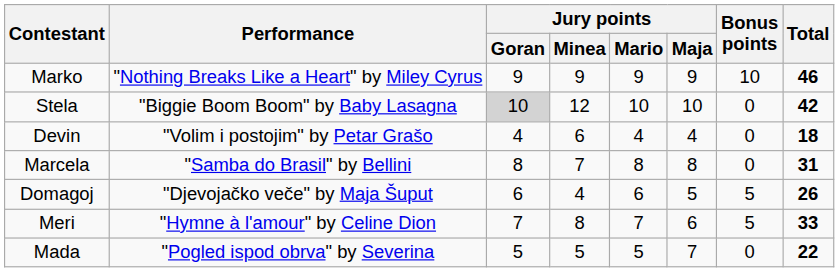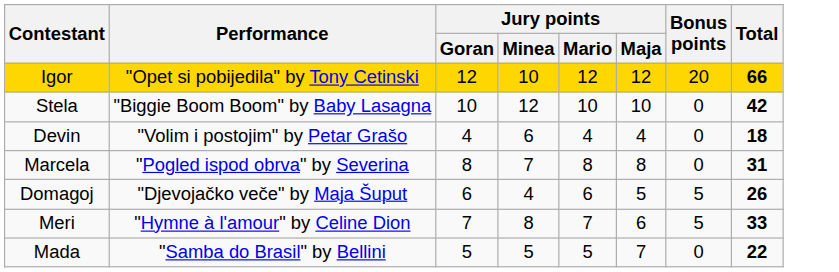- row: (57, 77)
+ row: (57, 77)
(518, 106) lightgrey background -> (467, 106) no background
(298, 164) "Samba do Brasil" by Bellini -> (272, 164) "Pogled ispod obrva" by Severina
(298, 252) "Pogled ispod obrva" by Severina -> (272, 252) "Samba do Brasil" by Bellini
